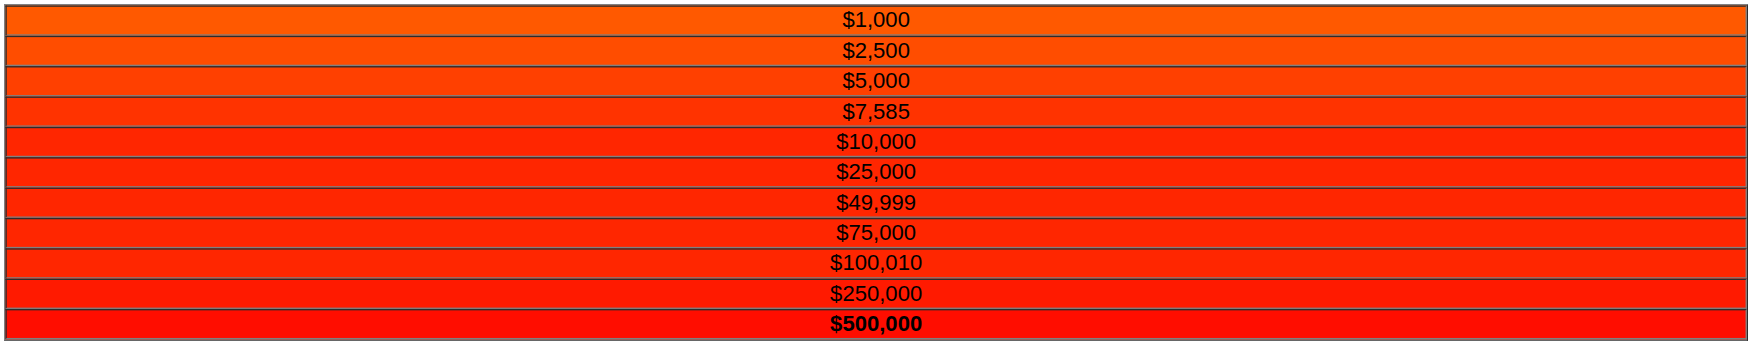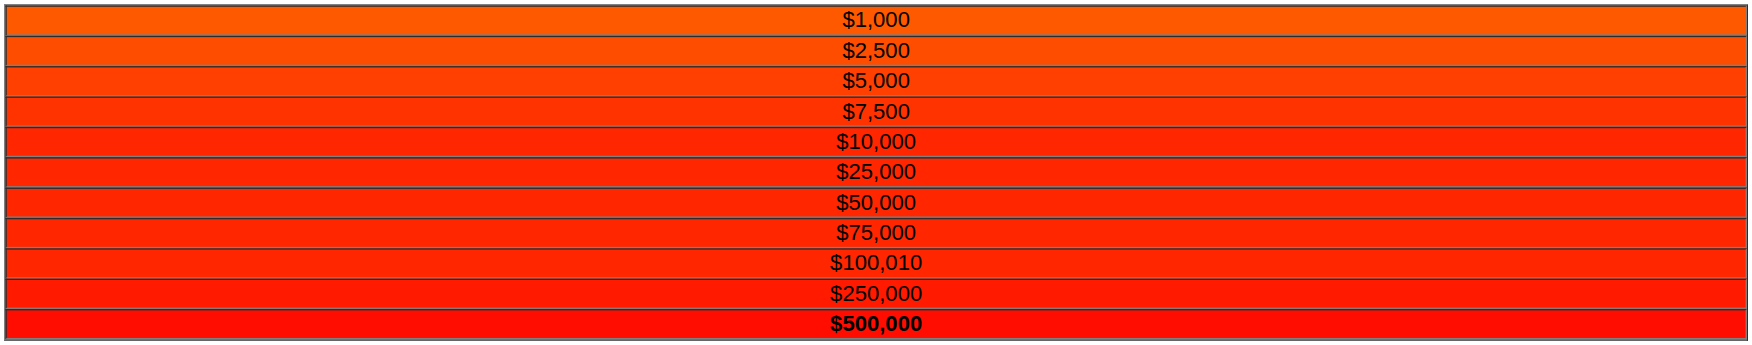(876, 111) $7,585 -> (876, 111) $7,500
(876, 202) $49,999 -> (876, 202) $50,000
